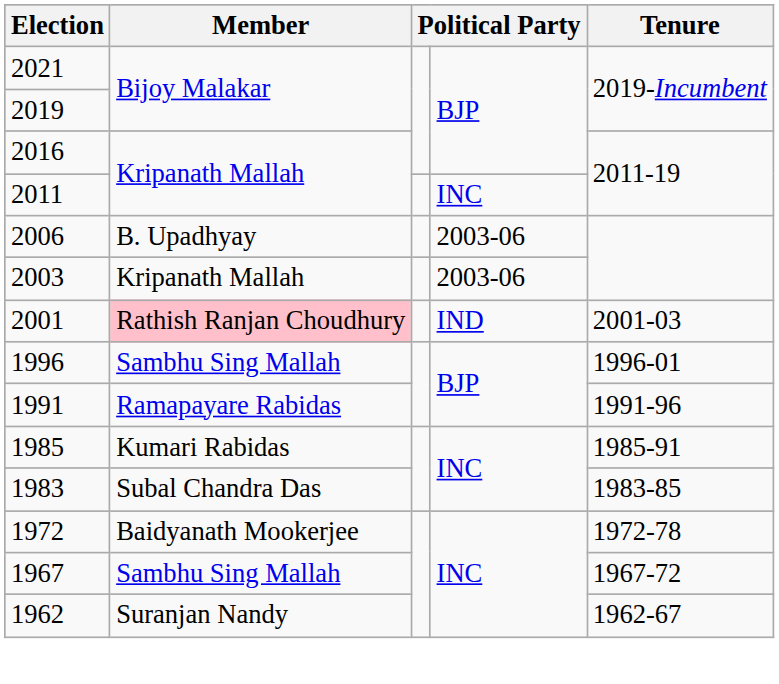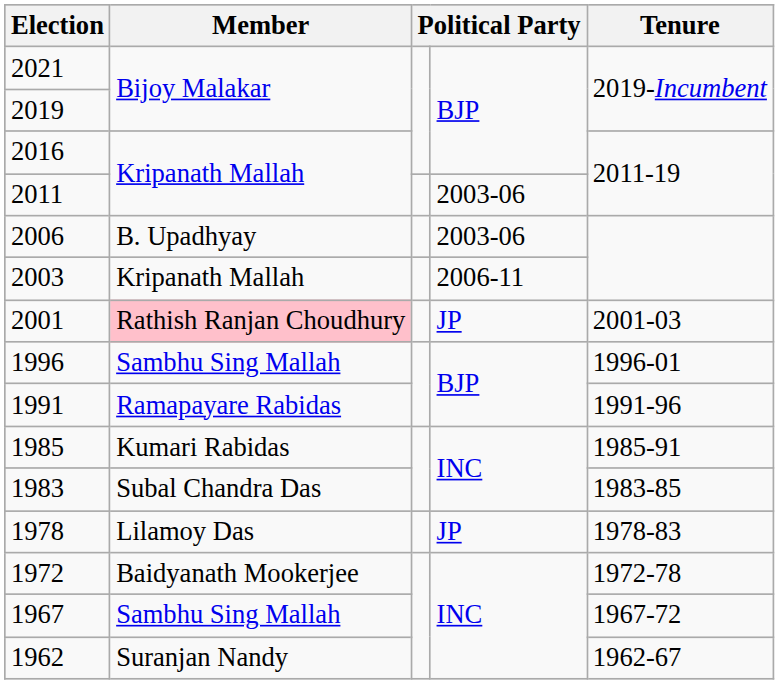(459, 194) INC -> (481, 194) 2003-06
(481, 278) 2003-06 -> (480, 278) 2006-11
(460, 320) IND -> (449, 320) JP
+ row: (38, 531)
